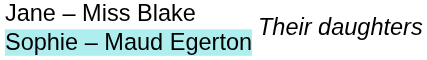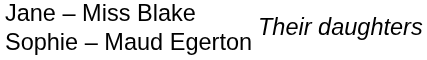(129, 42) paleturquoise background -> (129, 42) no background
